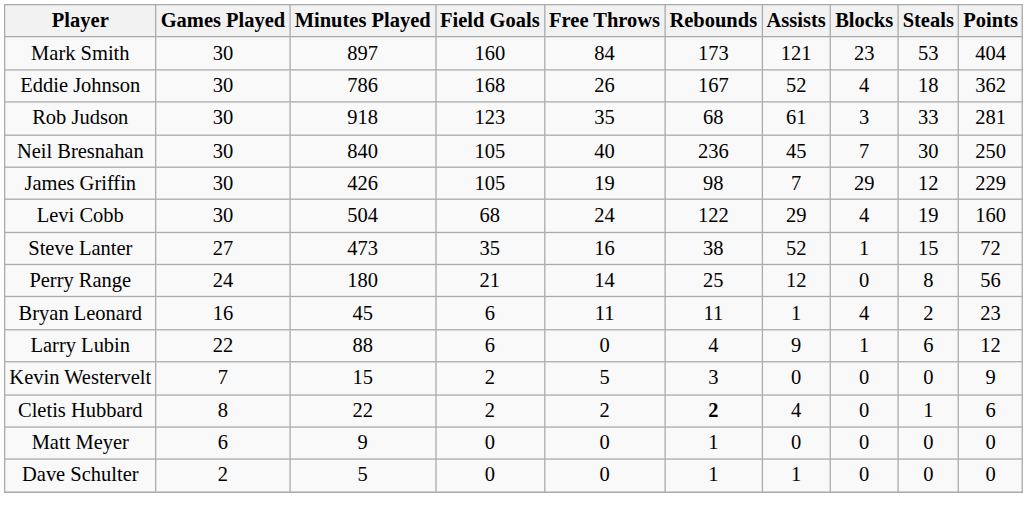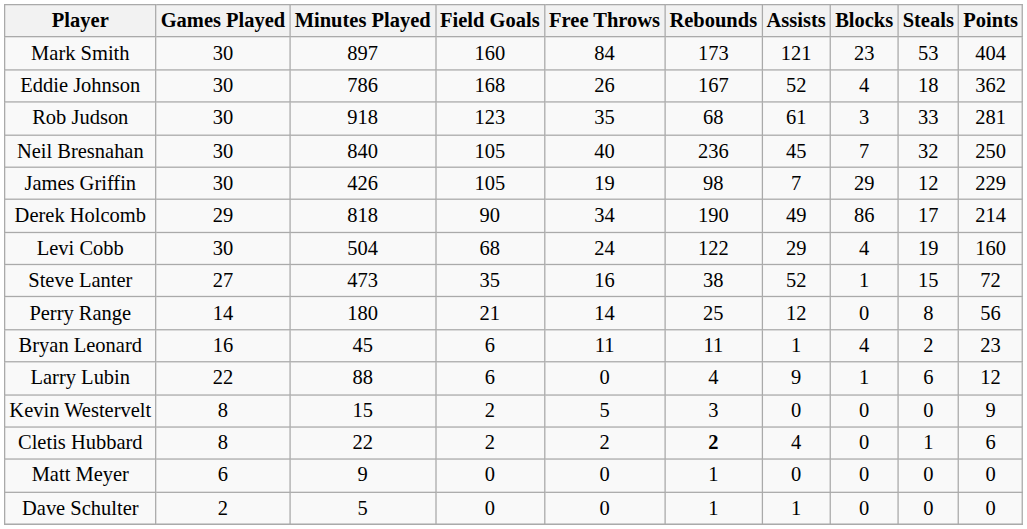(928, 150) 30 -> (928, 150) 32
+ row: (80, 215)
(223, 280) 24 -> (223, 313) 14
(223, 378) 7 -> (223, 410) 8
